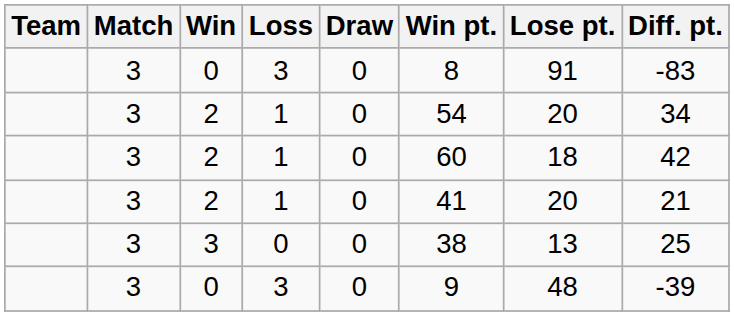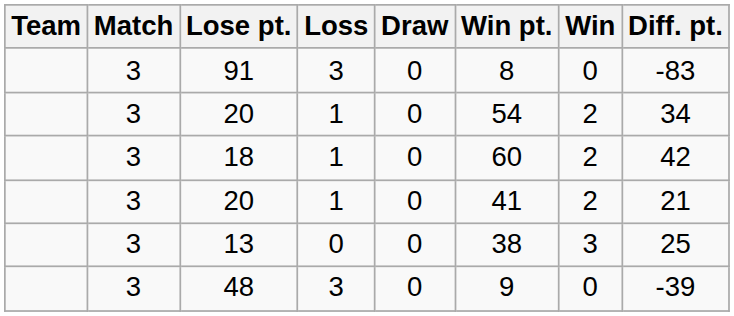columns swapped: (211, 26) <-> (563, 26)
